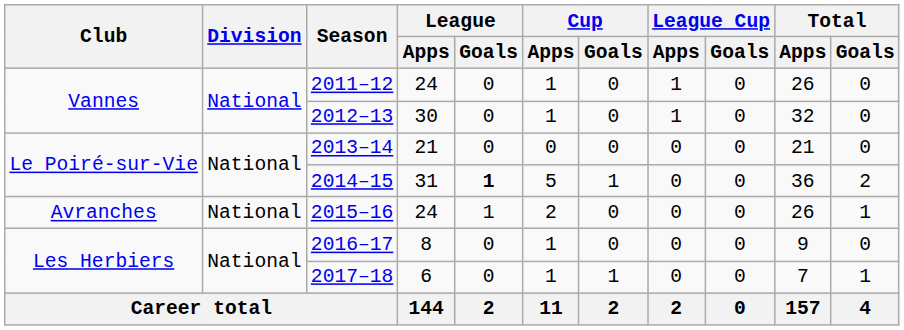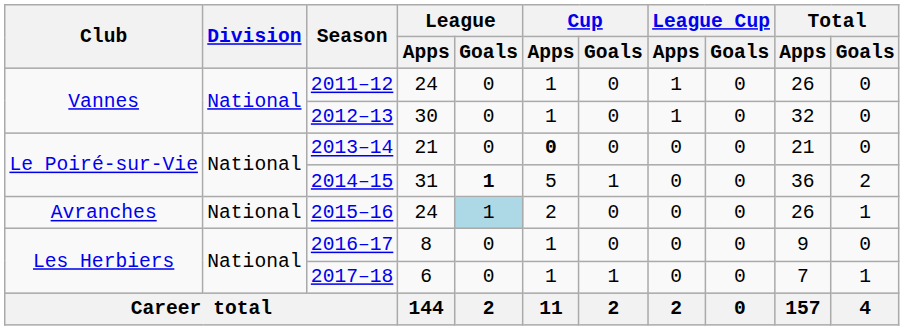(551, 149) normal -> (551, 149) bold
(489, 213) no background -> (489, 213) lightblue background
